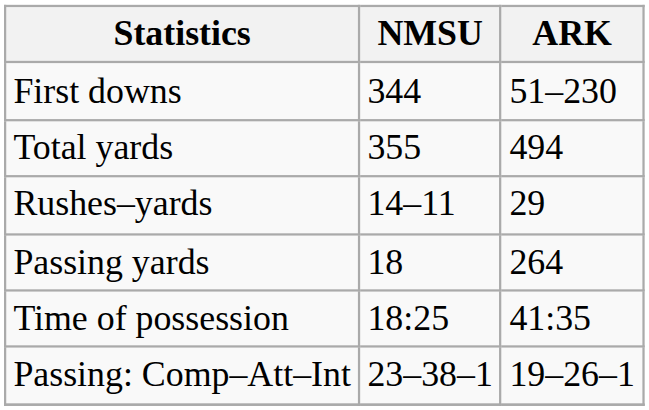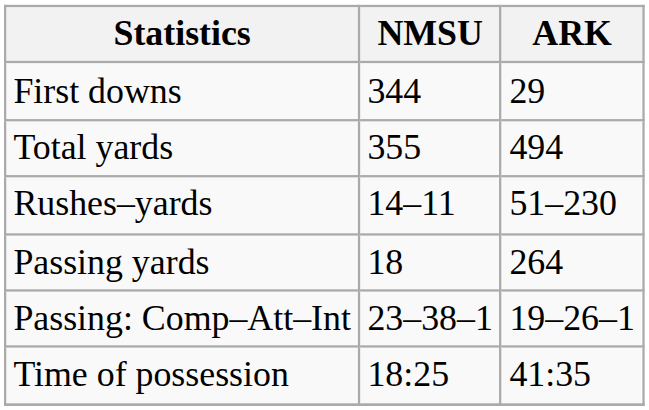(563, 90) 51–230 -> (527, 90) 29
(527, 204) 29 -> (563, 204) 51–230
rows swapped: (182, 374) <-> (151, 317)
